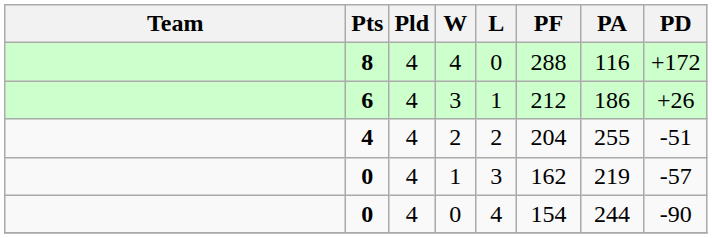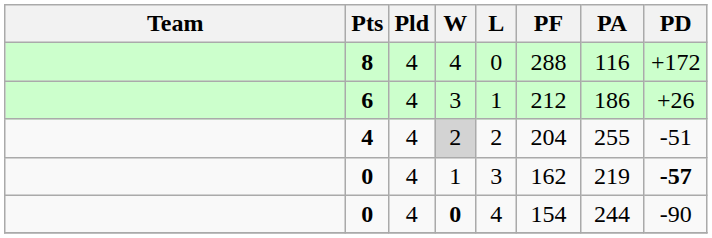(455, 137) no background -> (455, 137) lightgrey background
(676, 175) normal -> (676, 175) bold
(455, 213) normal -> (455, 213) bold
